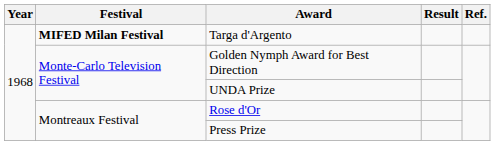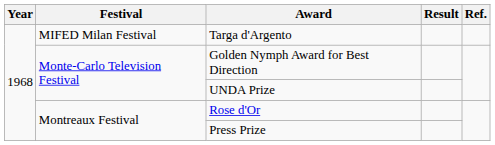(101, 34) bold -> (98, 34) normal
